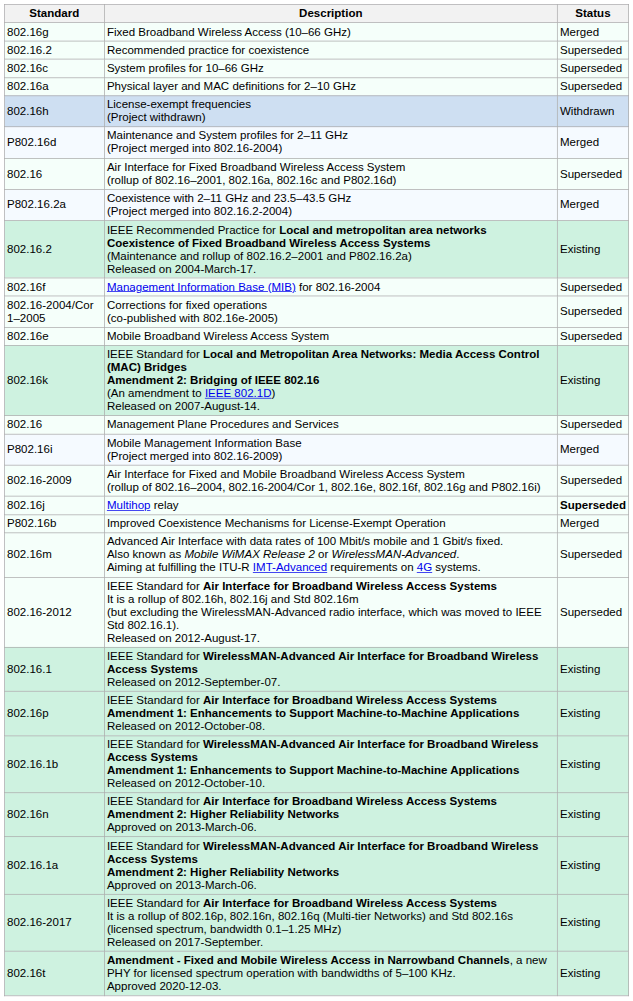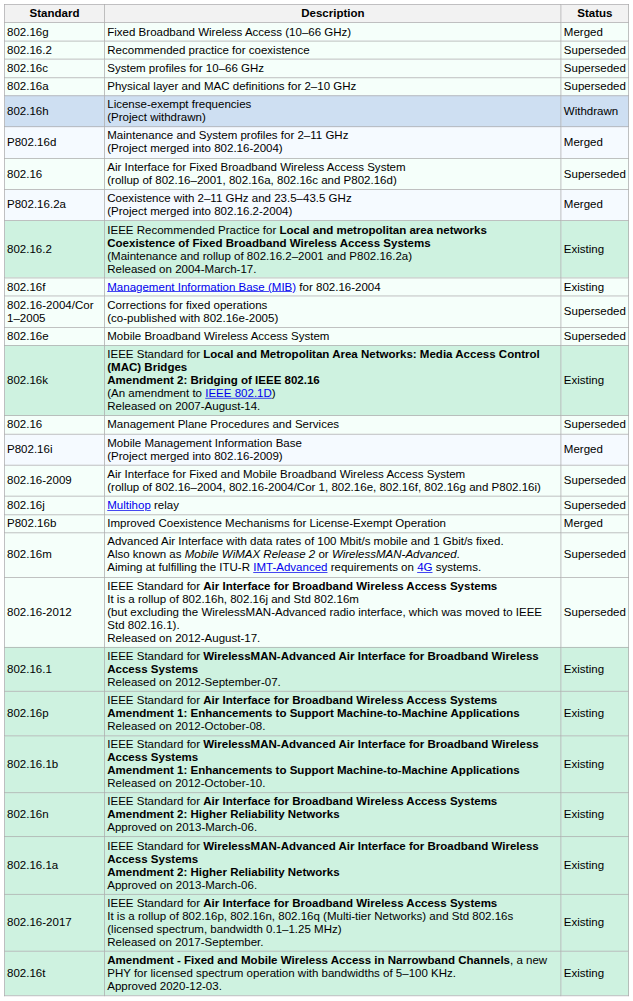(591, 287) Superseded -> (584, 287) Existing
(593, 505) bold -> (595, 505) normal
